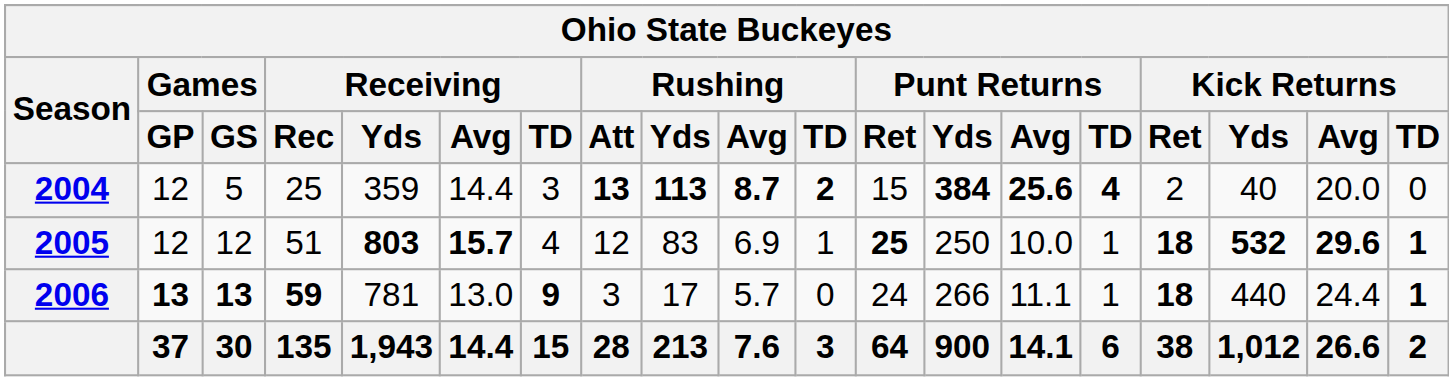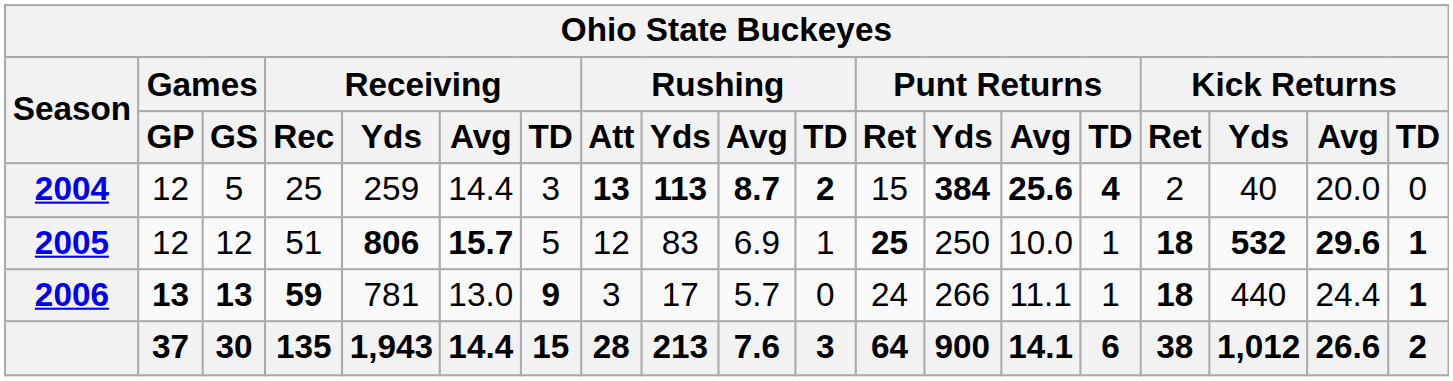(391, 189) 359 -> (391, 189) 259
(391, 242) 803 -> (391, 242) 806
(551, 242) 4 -> (551, 242) 5
